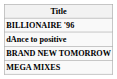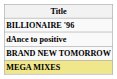(33, 67) no background -> (33, 67) khaki background
